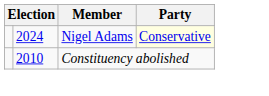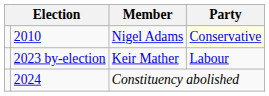(30, 36) 2024 -> (27, 36) 2010
+ row: (145, 58)
(30, 58) 2010 -> (27, 79) 2024
